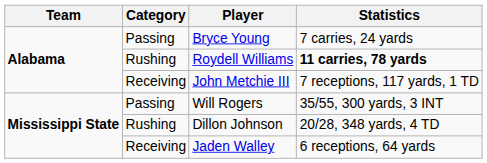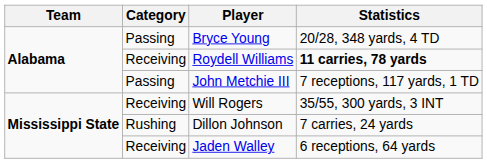(356, 37) 7 carries, 24 yards -> (370, 37) 20/28, 348 yards, 4 TD
(151, 59) Rushing -> (156, 59) Receiving
(156, 81) Receiving -> (150, 81) Passing
(150, 103) Passing -> (156, 103) Receiving
(370, 125) 20/28, 348 yards, 4 TD -> (356, 125) 7 carries, 24 yards
